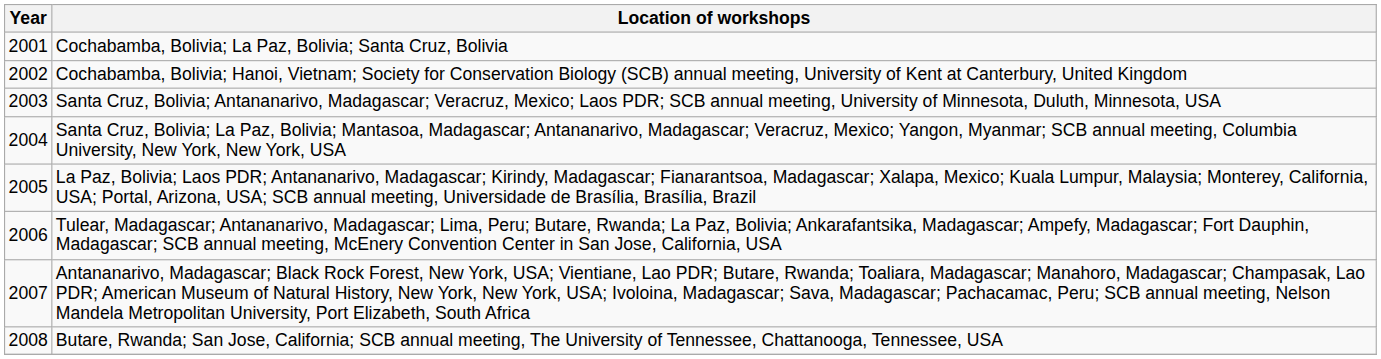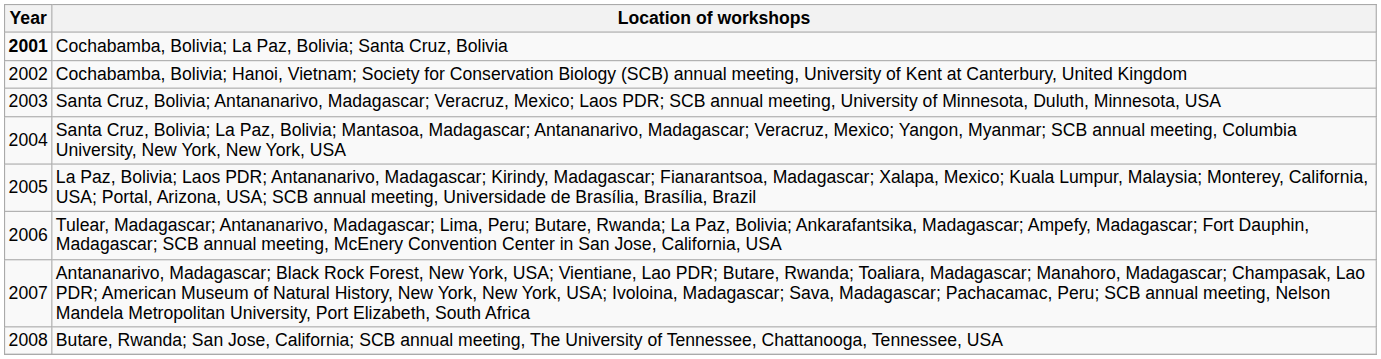(28, 46) normal -> (28, 46) bold
